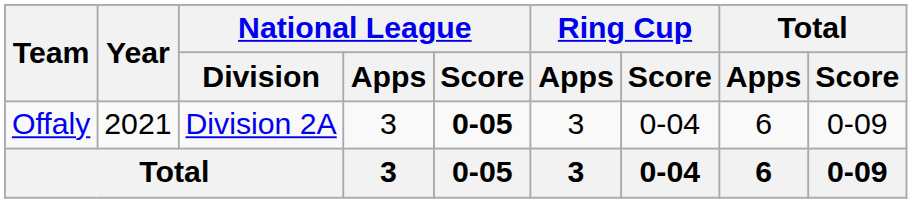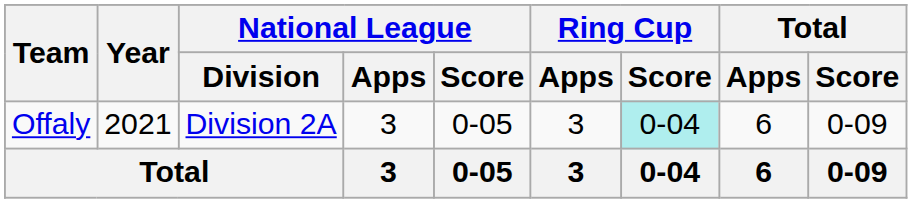(482, 124) bold -> (482, 124) normal
(670, 124) no background -> (670, 124) paleturquoise background
